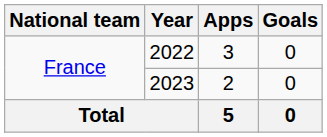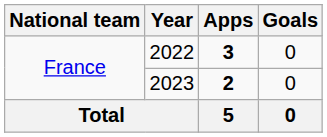(228, 52) normal -> (228, 52) bold
(228, 83) normal -> (228, 83) bold
